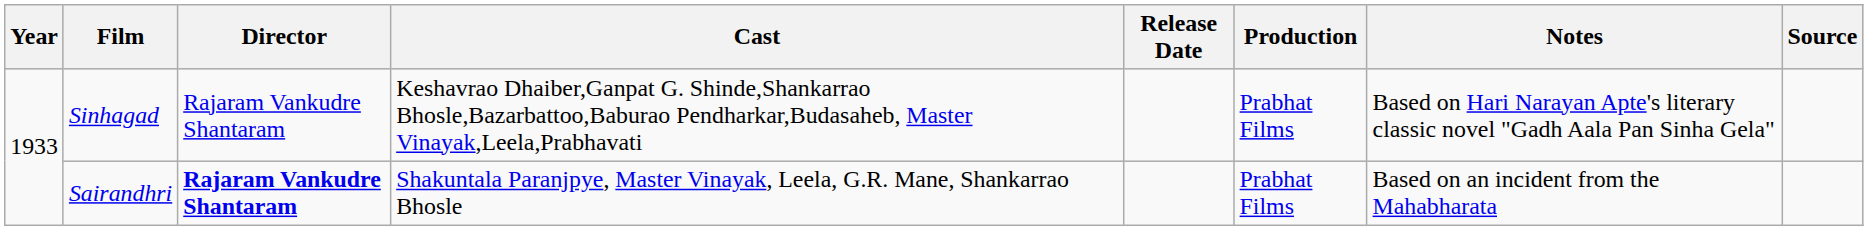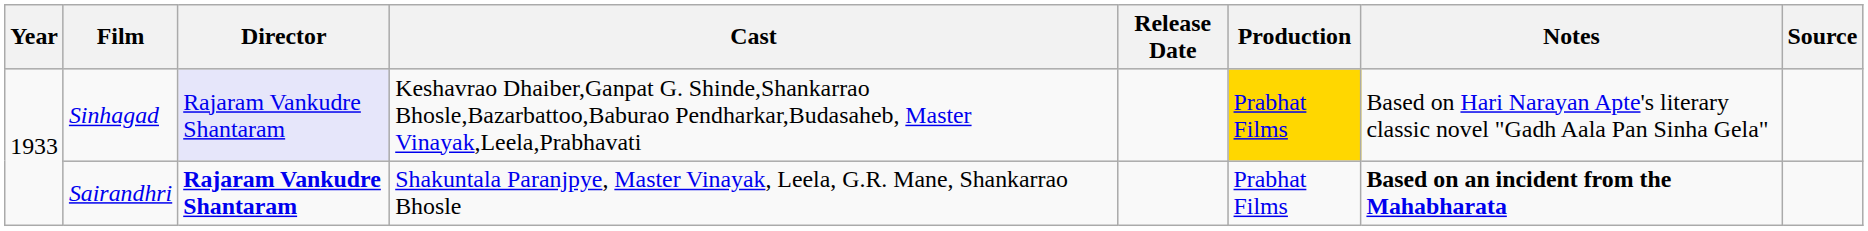(272, 114) no background -> (272, 114) lavender background
(1276, 114) no background -> (1270, 114) gold background
(1516, 192) normal -> (1519, 192) bold
